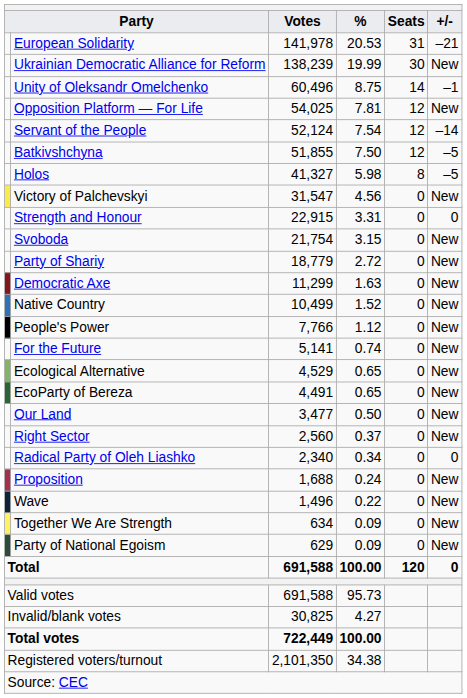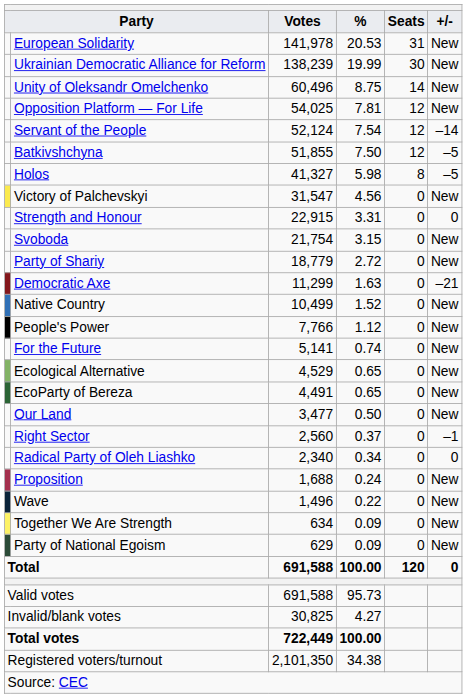(447, 43) –21 -> (445, 43) New
(451, 87) –1 -> (445, 87) New
(445, 283) New -> (447, 283) –21
(445, 436) New -> (451, 436) –1
